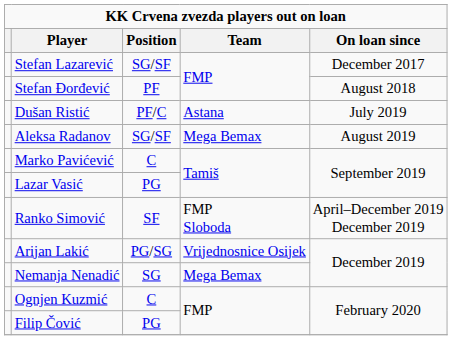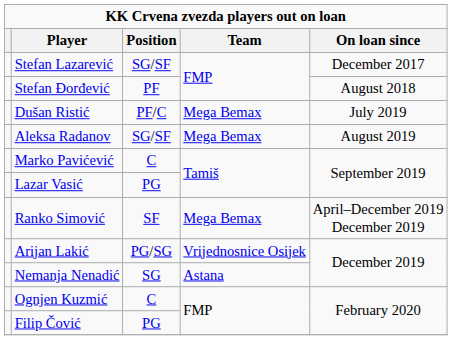(204, 112) Astana -> (222, 112) Mega Bemax
(207, 217) FMP Sloboda -> (222, 217) Mega Bemax
(222, 274) Mega Bemax -> (204, 274) Astana
